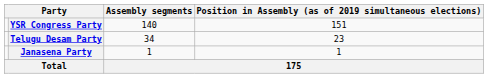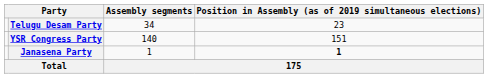rows swapped: (56, 25) <-> (56, 39)
(339, 53) normal -> (339, 53) bold
